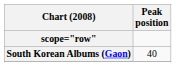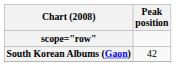(152, 54) 40 -> (152, 54) 42
